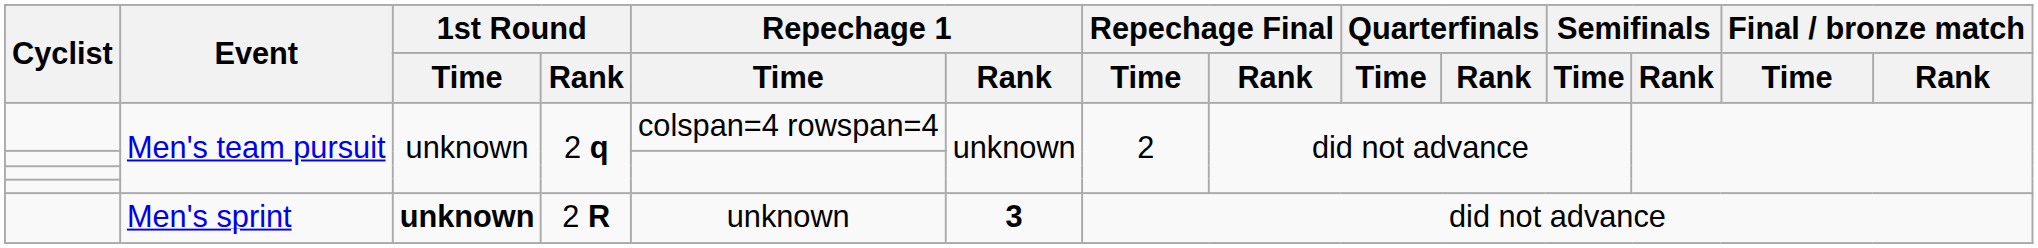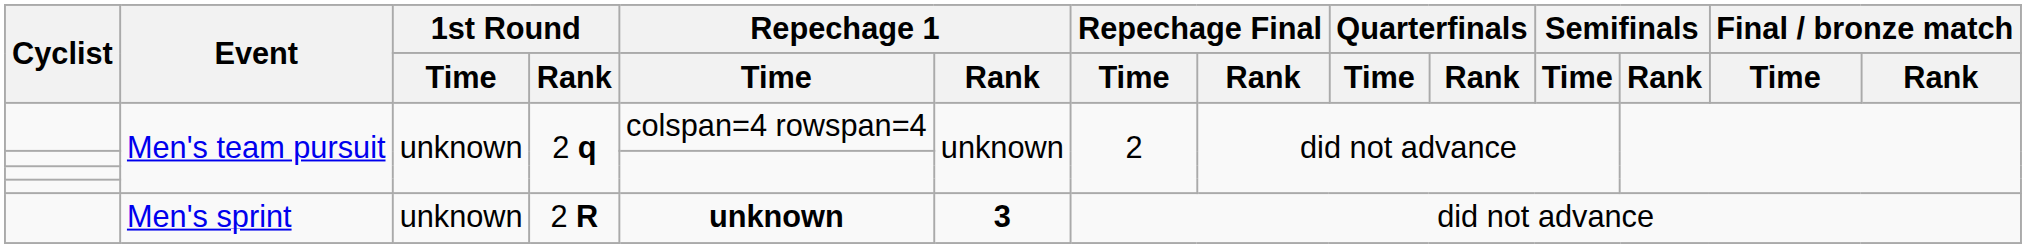(467, 217) bold -> (461, 217) normal
(788, 217) normal -> (776, 217) bold
